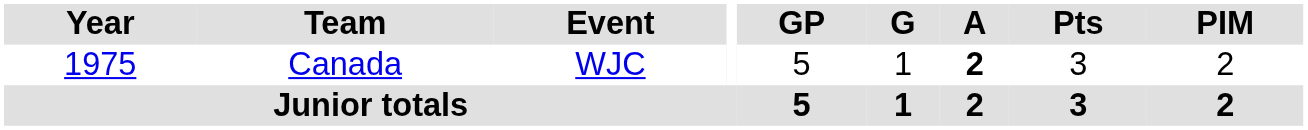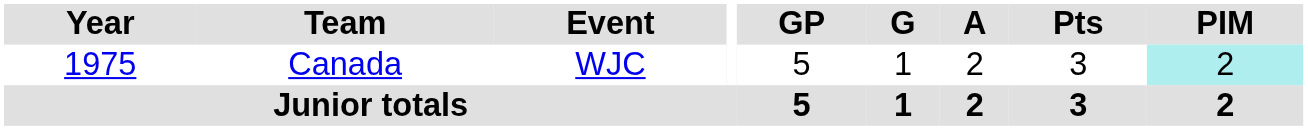(975, 64) bold -> (975, 64) normal
(1225, 64) no background -> (1225, 64) paleturquoise background
